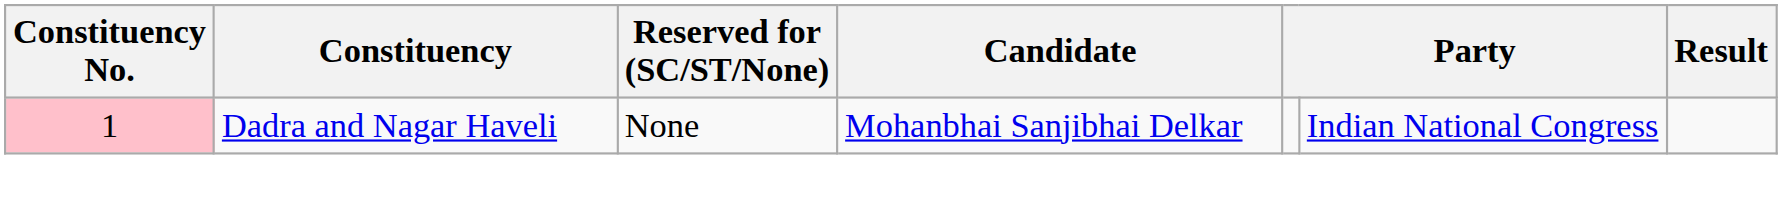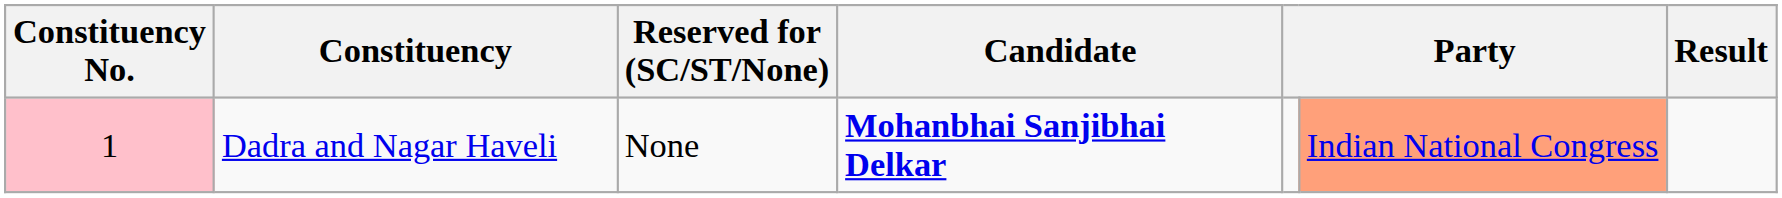(1044, 125) normal -> (1005, 144) bold
(1483, 125) no background -> (1483, 144) lightsalmon background
